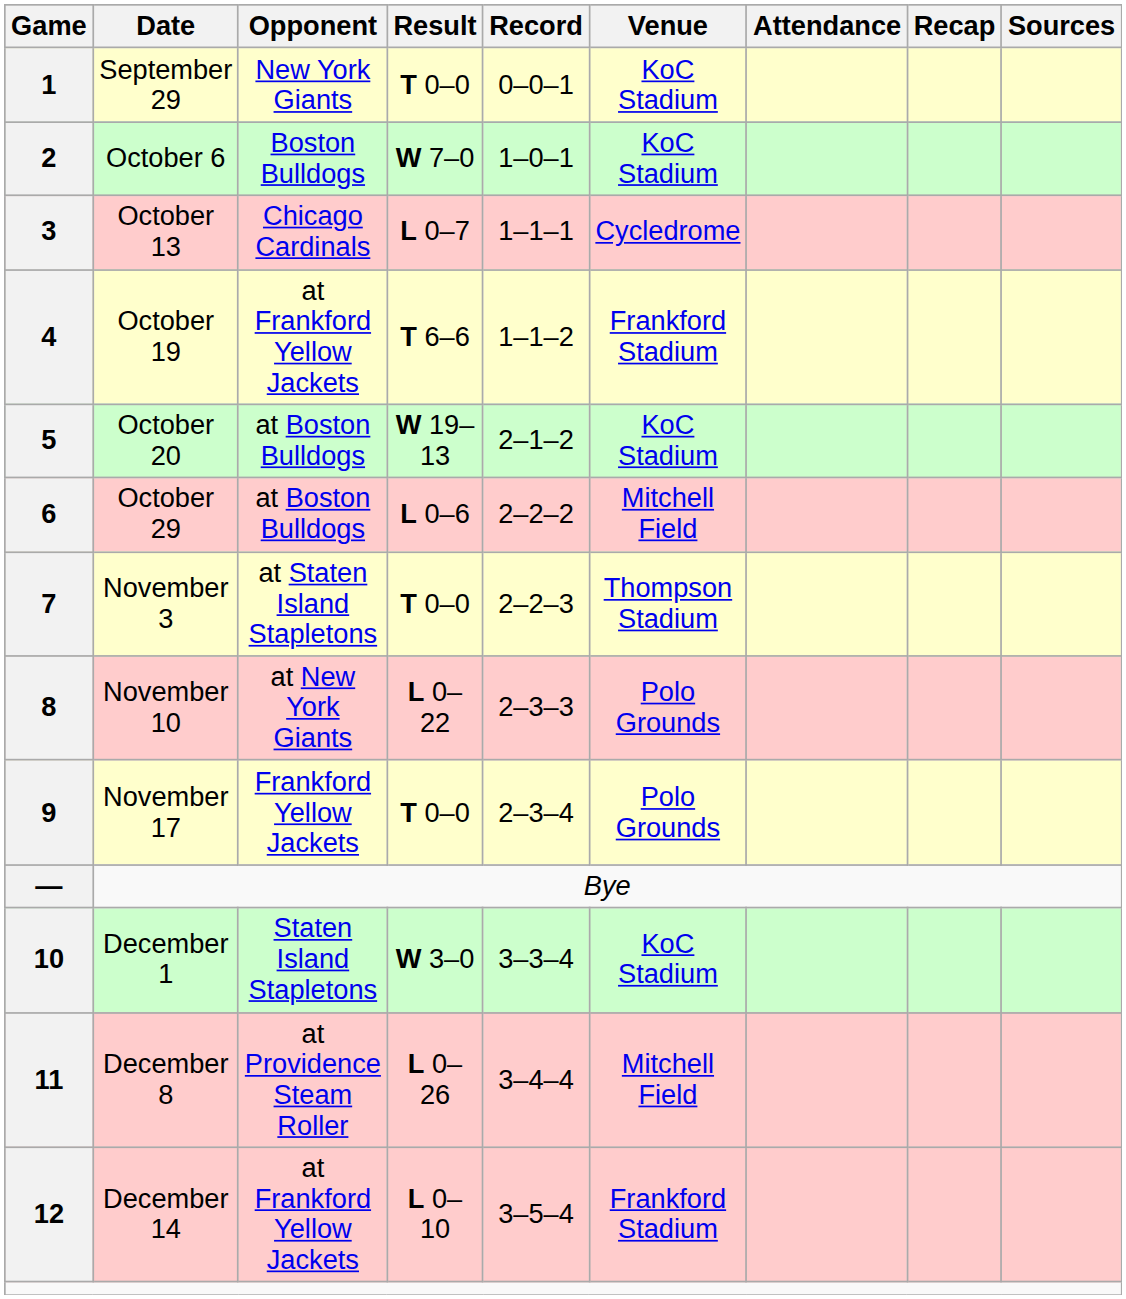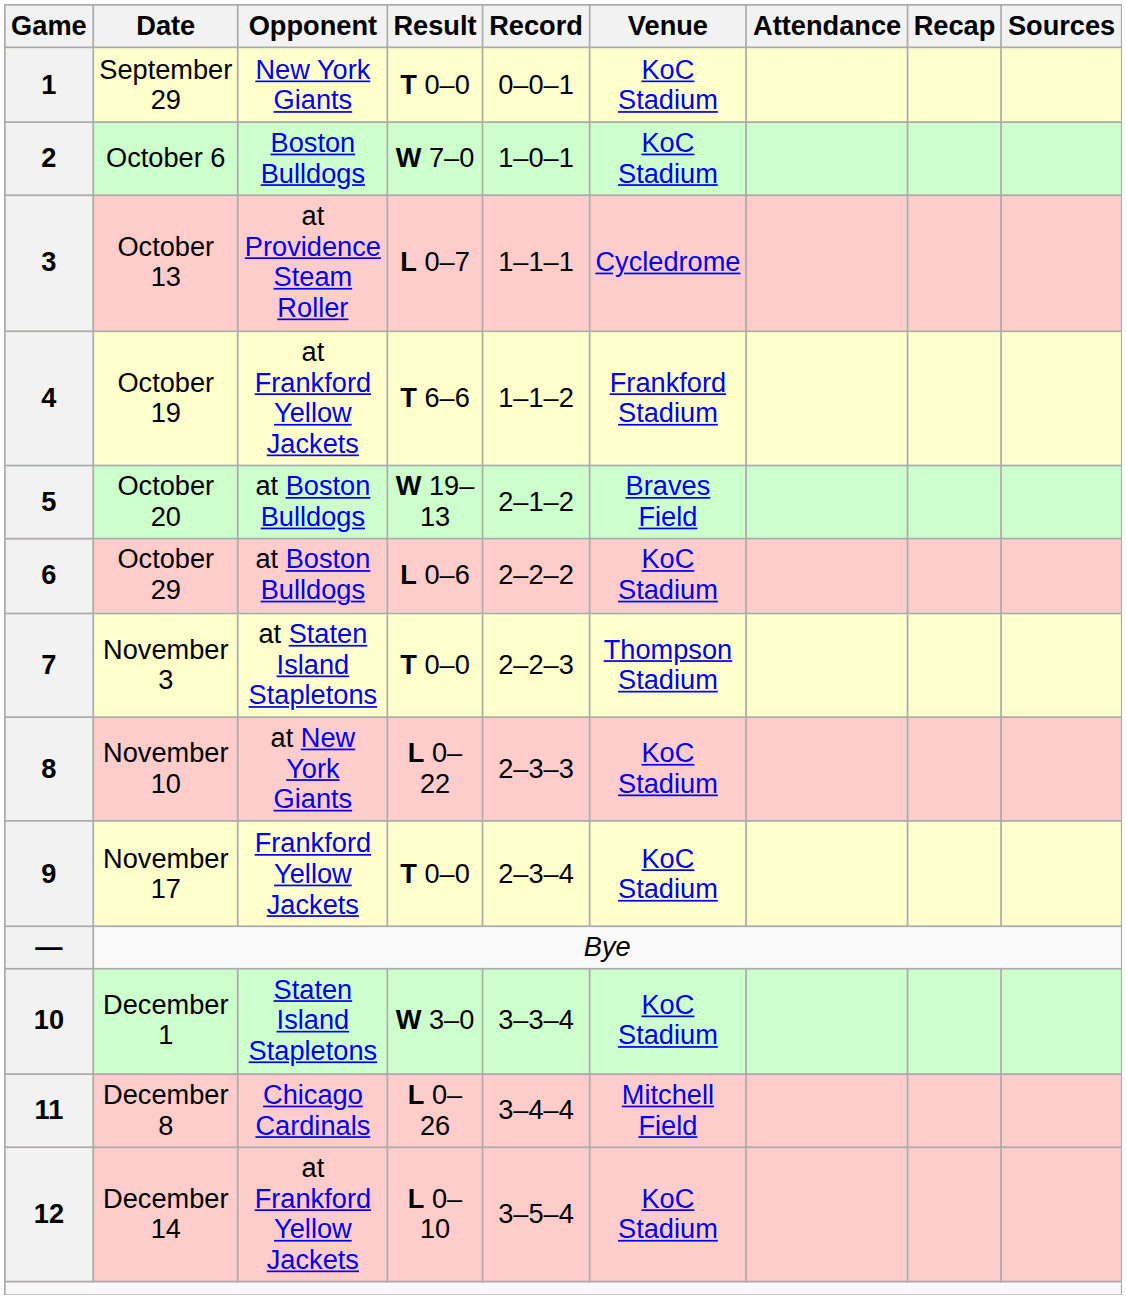(313, 231) Chicago Cardinals -> (313, 262) at Providence Steam Roller
(668, 440) KoC Stadium -> (668, 501) Braves Field
(668, 514) Mitchell Field -> (668, 575) KoC Stadium
(668, 707) Polo Grounds -> (668, 768) KoC Stadium
(668, 812) Polo Grounds -> (668, 873) KoC Stadium
(313, 1079) at Providence Steam Roller -> (313, 1109) Chicago Cardinals
(668, 1214) Frankford Stadium -> (668, 1214) KoC Stadium
